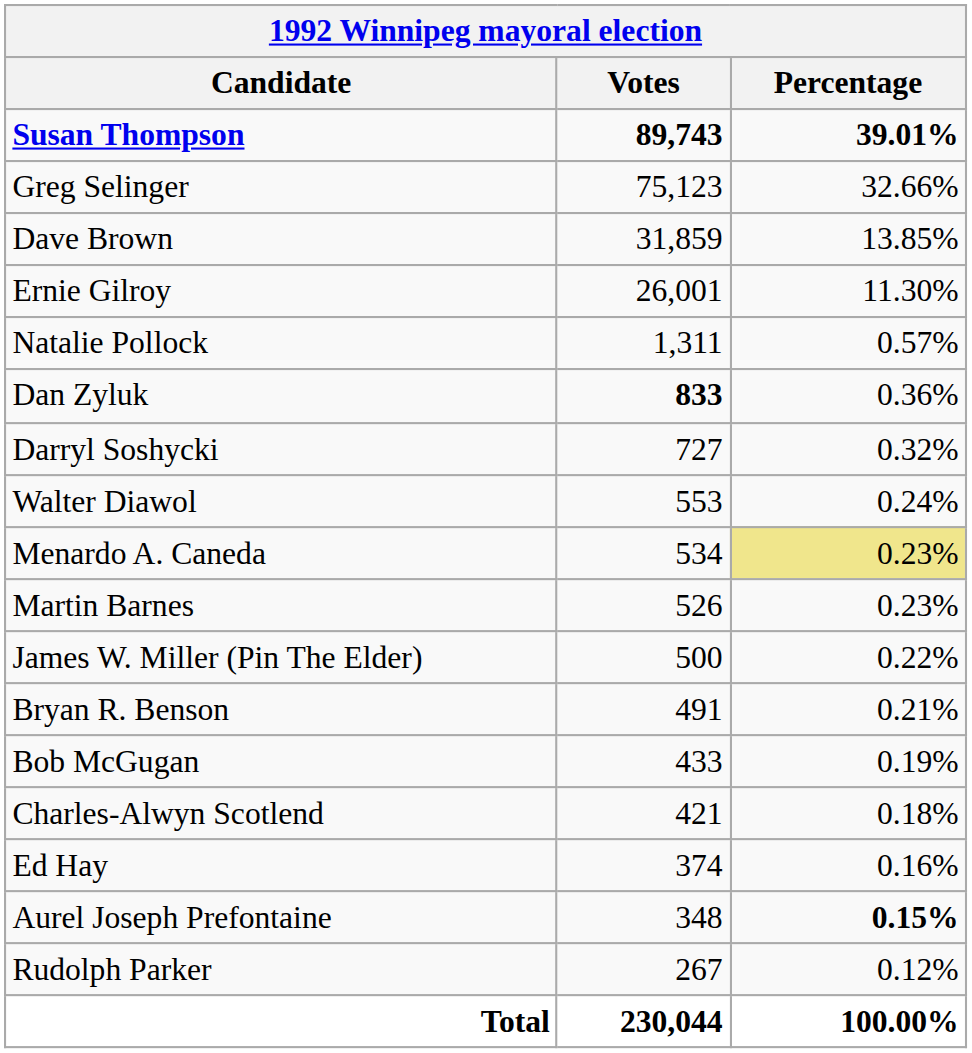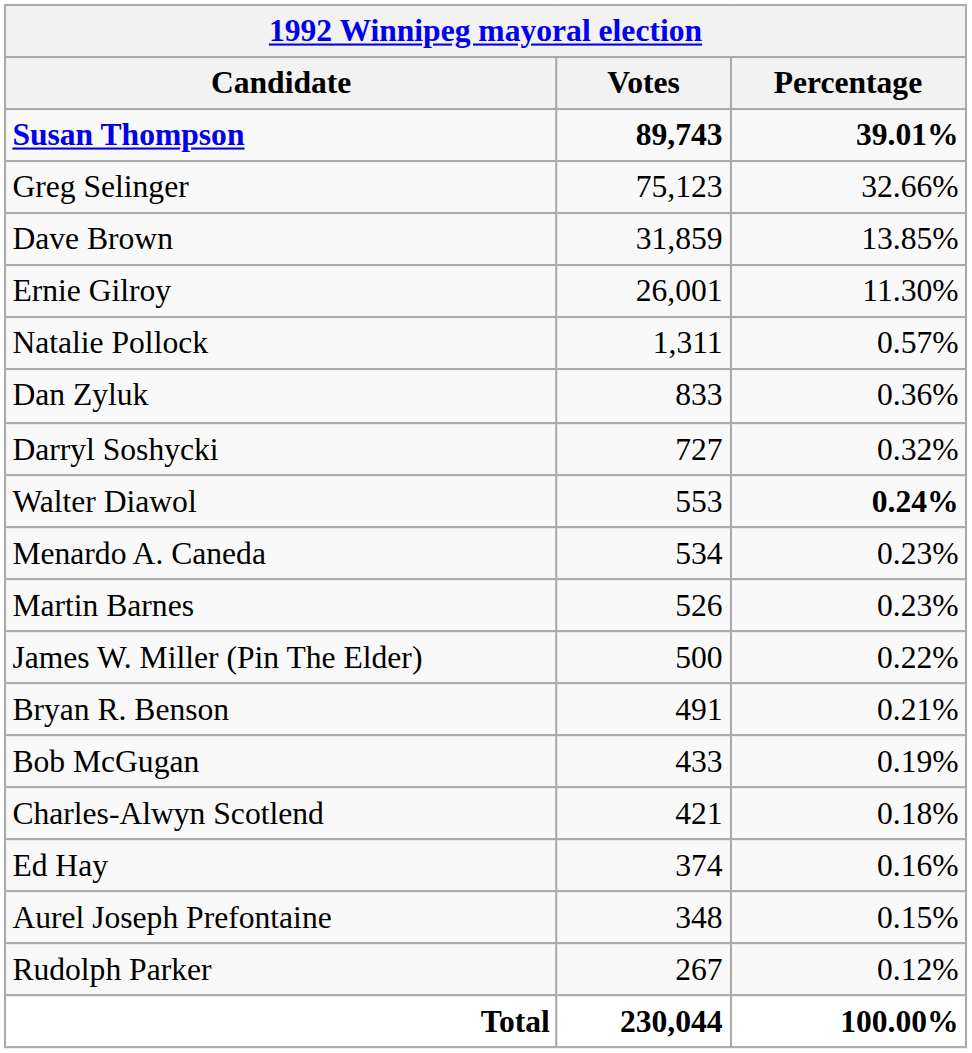(699, 395) bold -> (699, 395) normal
(918, 499) normal -> (915, 499) bold
(918, 552) khaki background -> (918, 552) no background
(915, 916) bold -> (918, 916) normal
